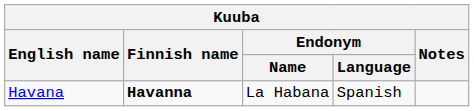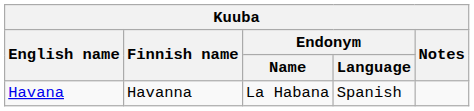(160, 93) bold -> (160, 93) normal
